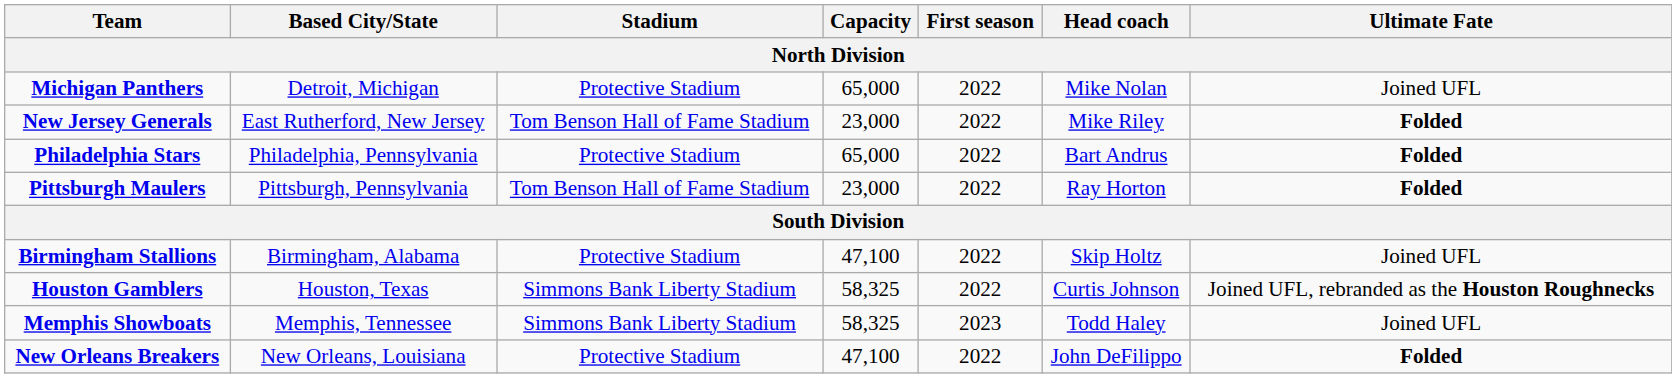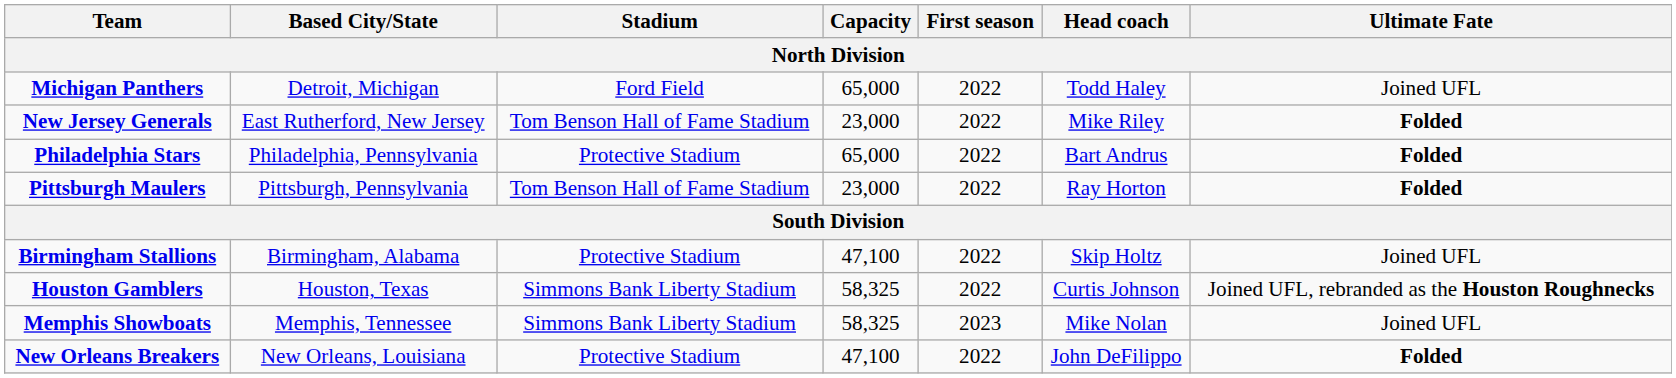(660, 88) Protective Stadium -> (660, 88) Ford Field
(1116, 88) Mike Nolan -> (1116, 88) Todd Haley
(1116, 322) Todd Haley -> (1116, 322) Mike Nolan
